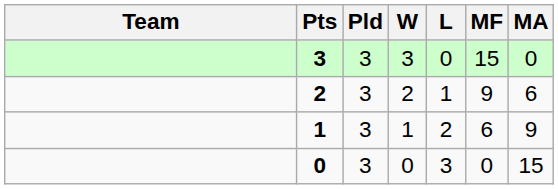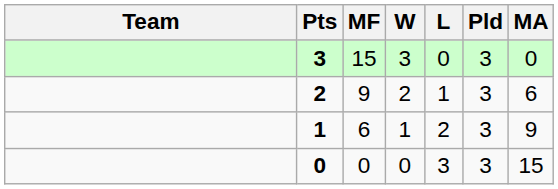columns swapped: (365, 22) <-> (487, 22)
